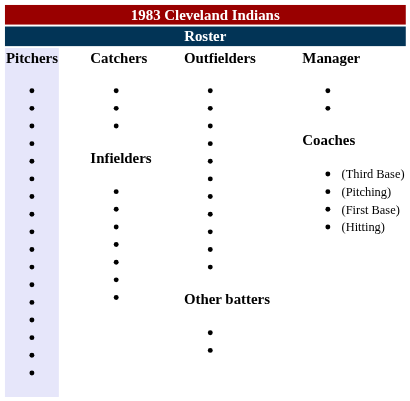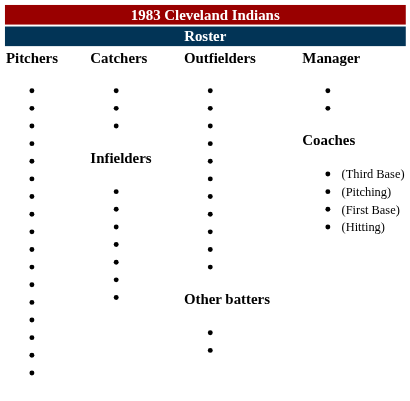(32, 215) lavender background -> (32, 215) no background
